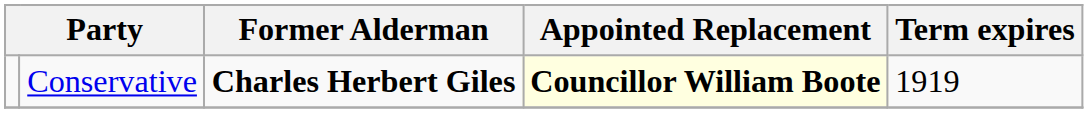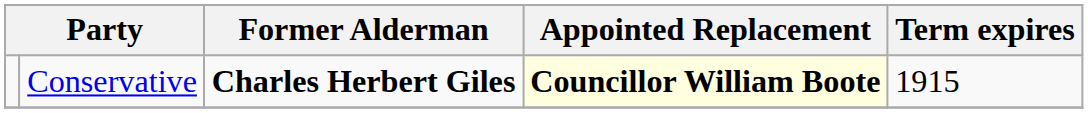(927, 81) 1919 -> (927, 81) 1915
